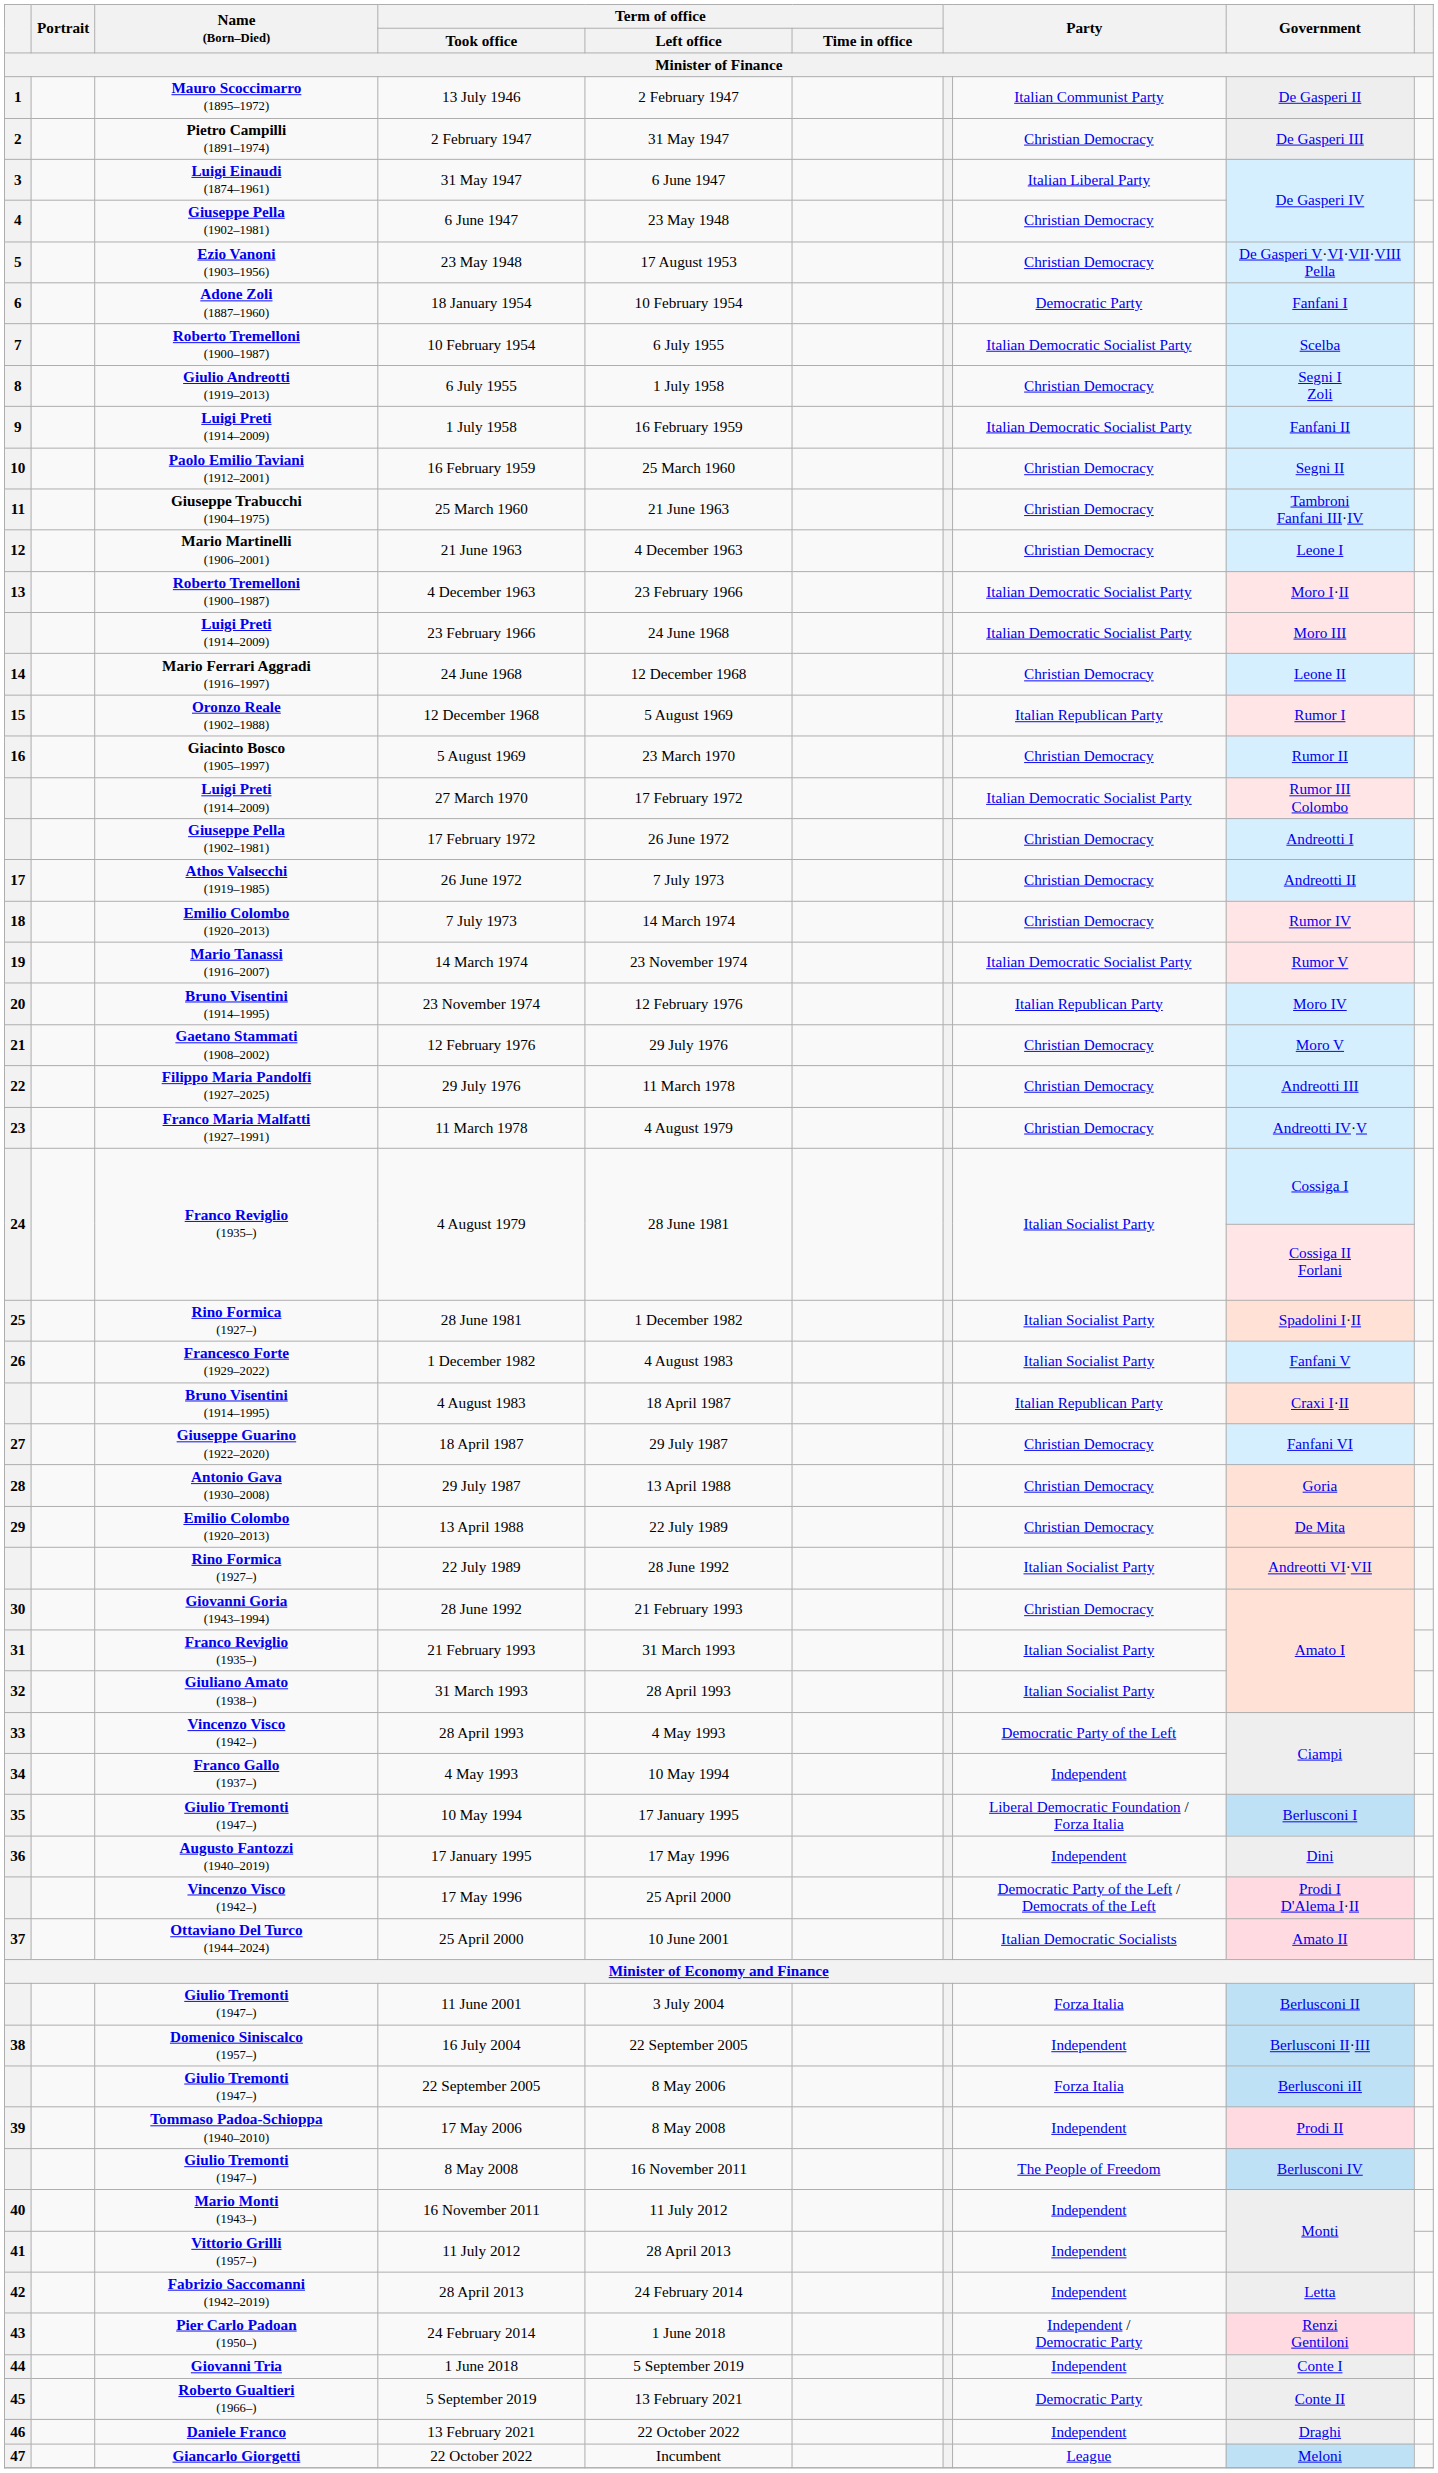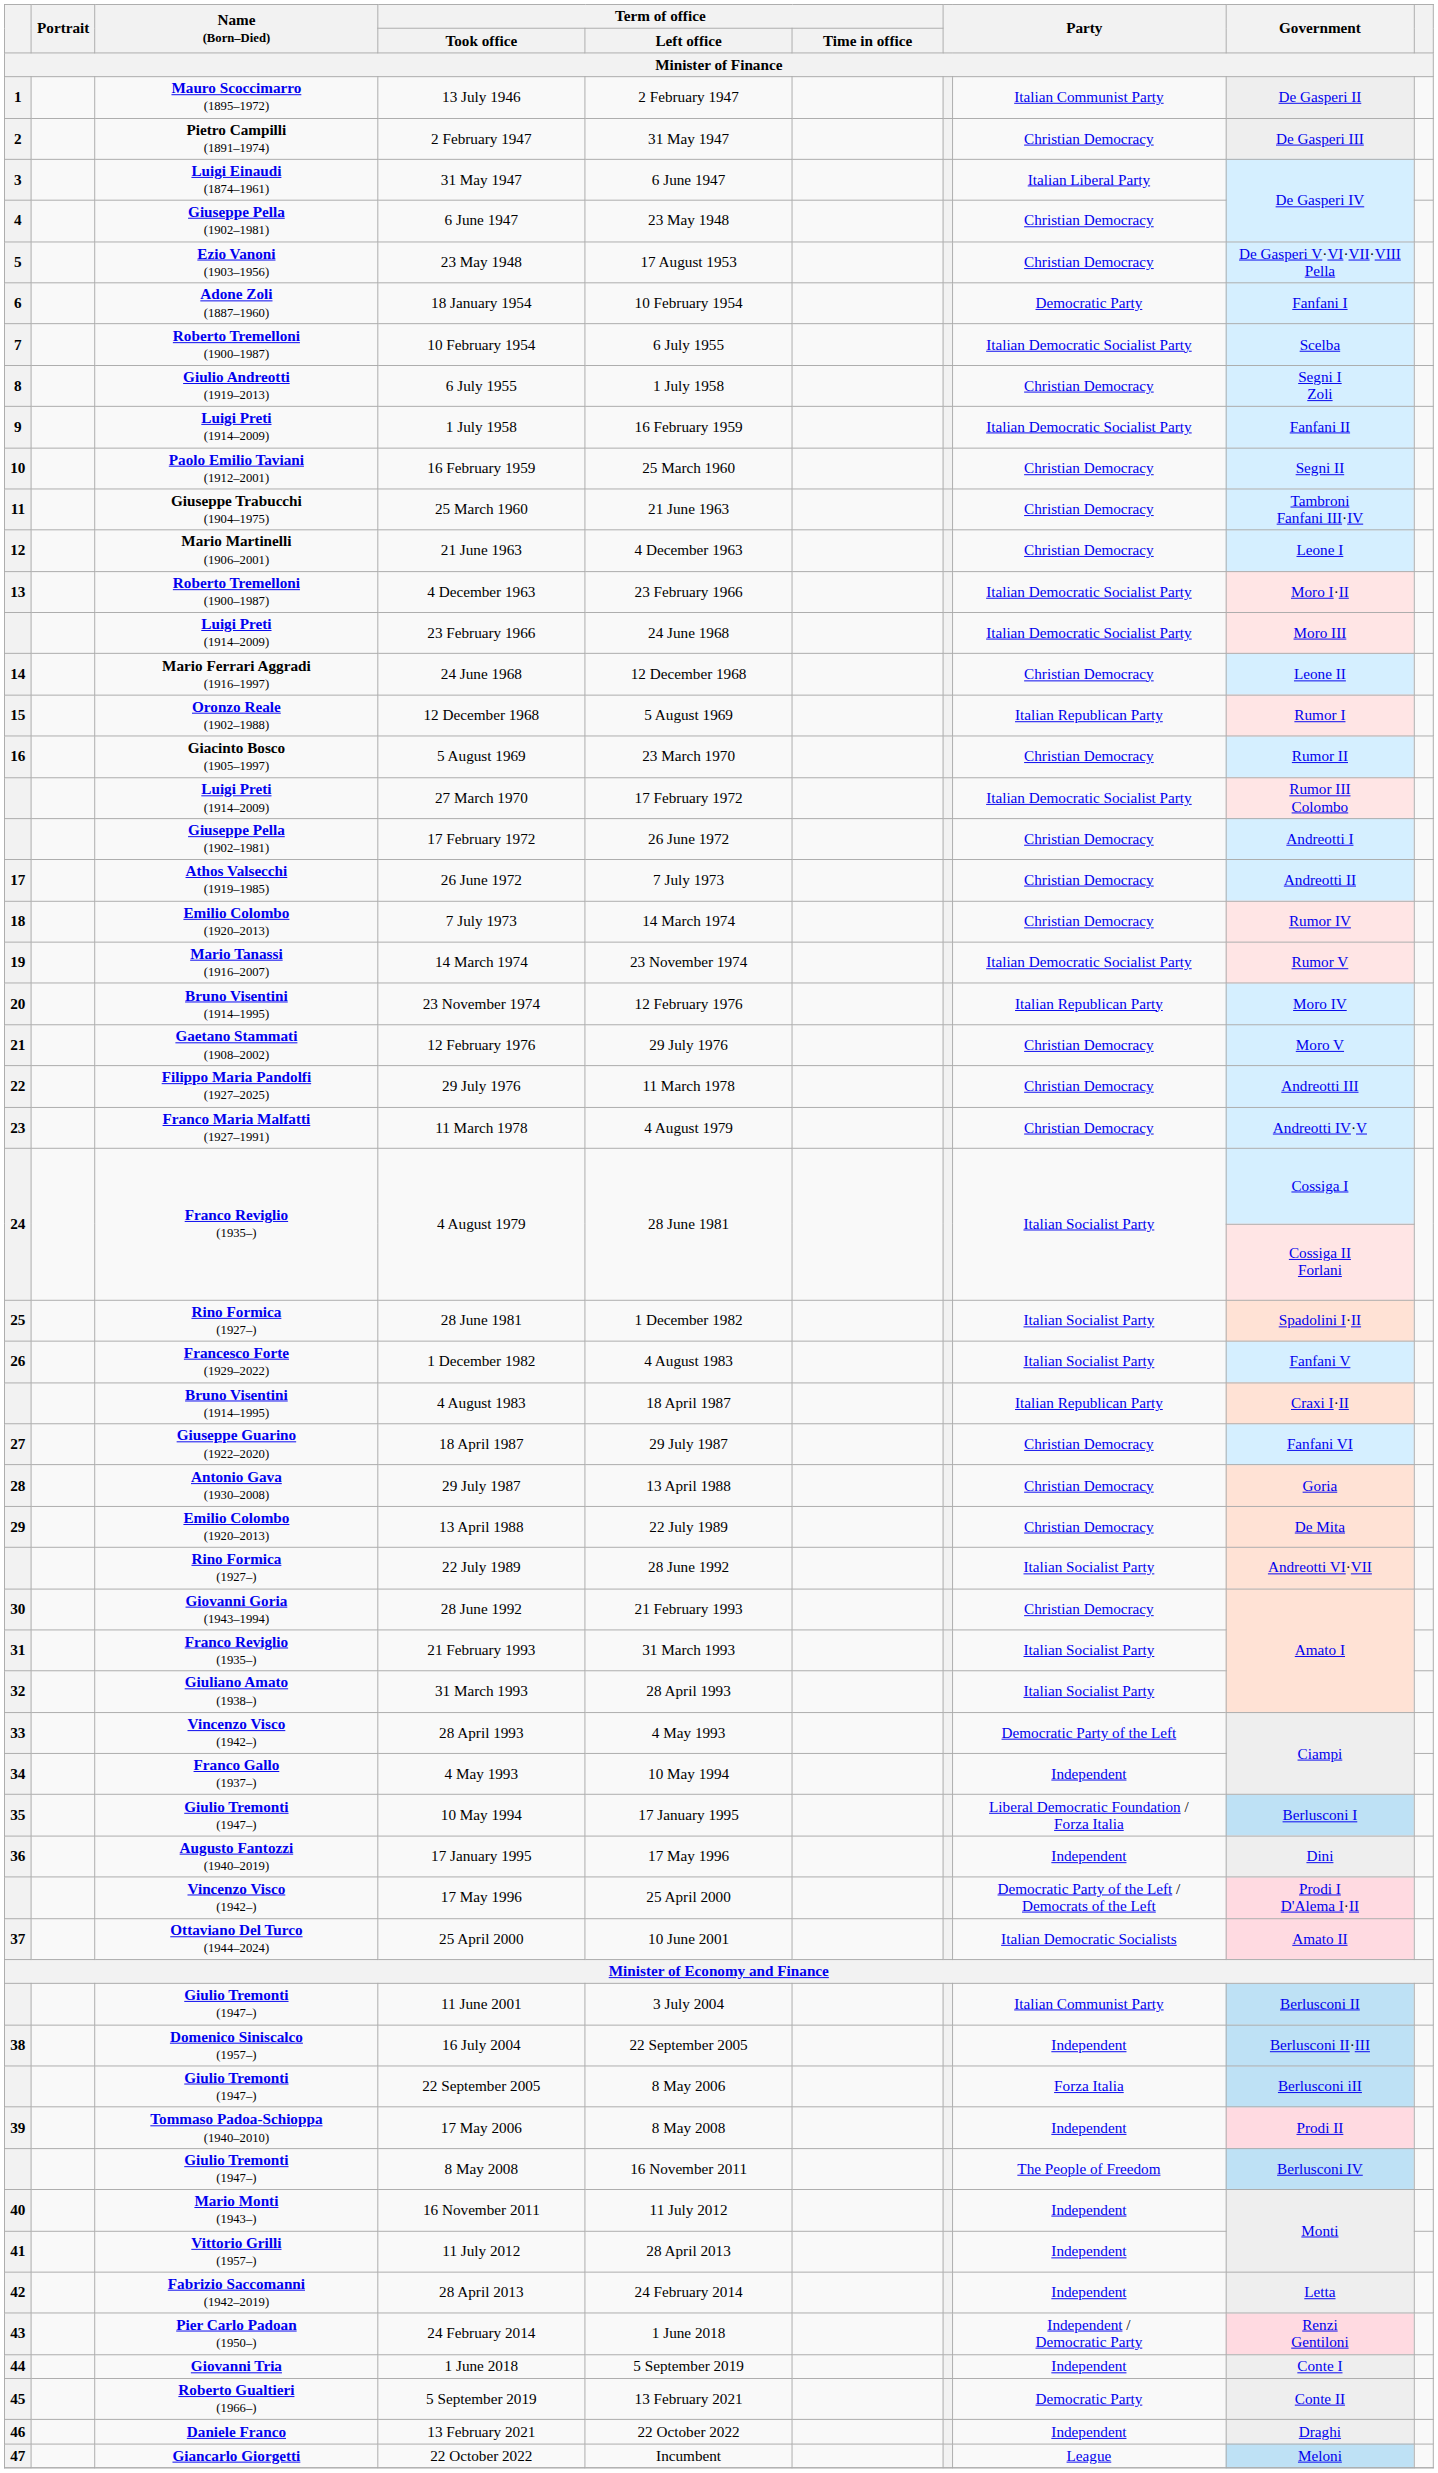(1089, 2004) Forza Italia -> (1089, 2004) Italian Communist Party
